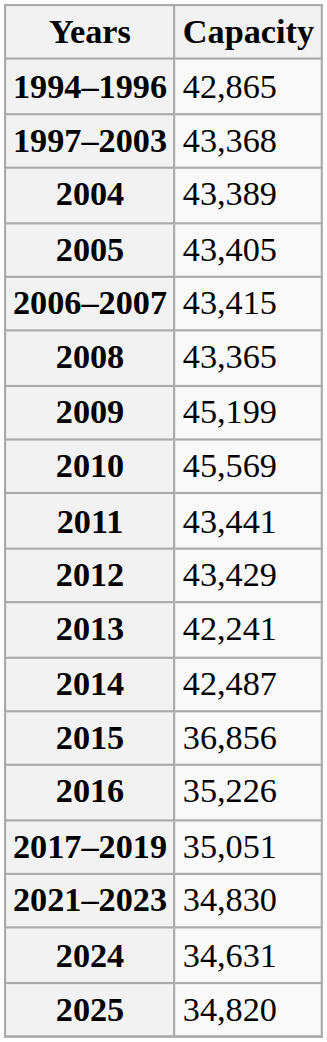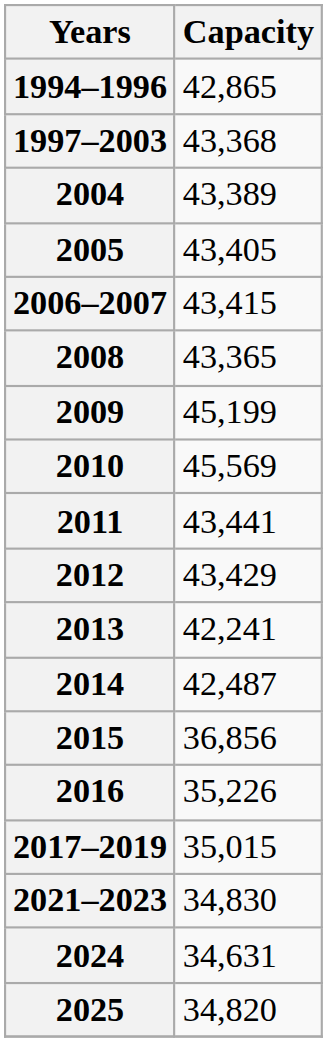(230, 846) 35,051 -> (230, 846) 35,015
